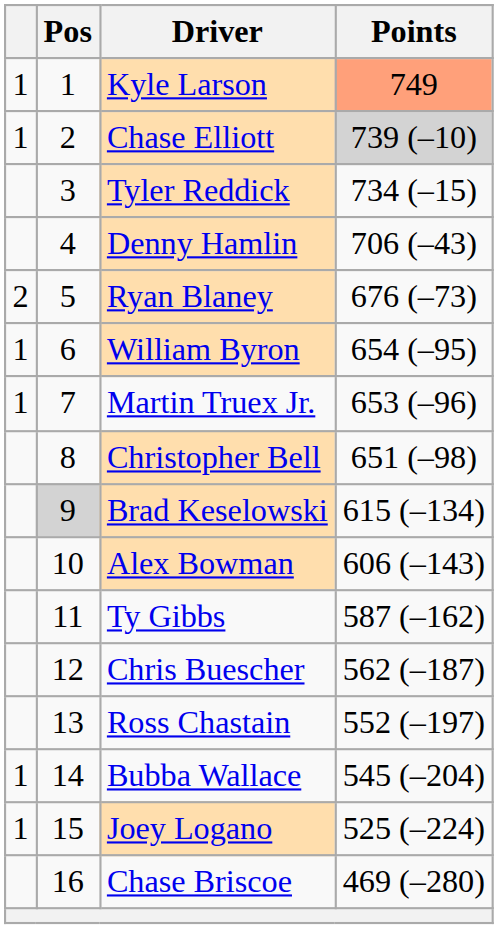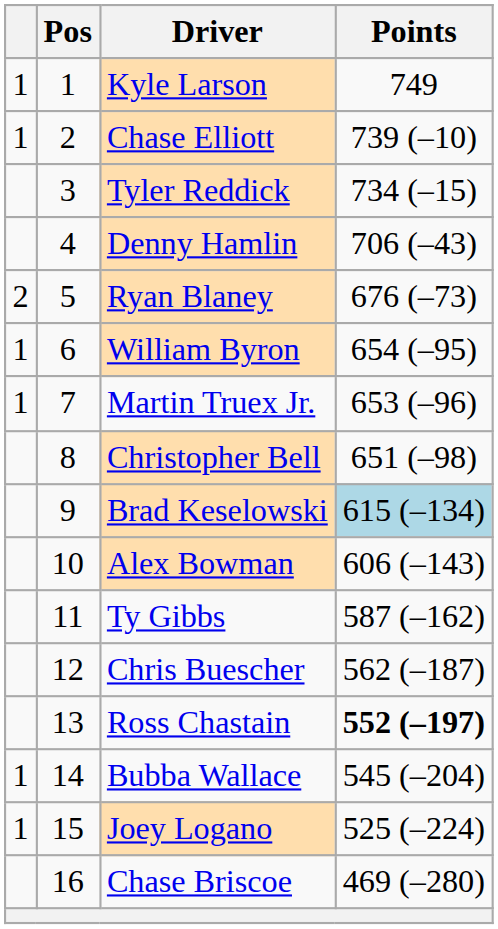(414, 84) lightsalmon background -> (414, 84) no background
(414, 137) lightgrey background -> (414, 137) no background
(68, 509) lightgrey background -> (68, 509) no background
(414, 509) no background -> (414, 509) lightblue background
(414, 721) normal -> (414, 721) bold
